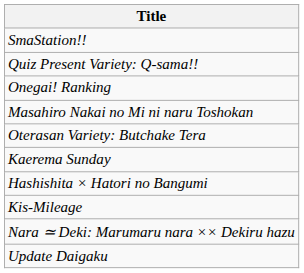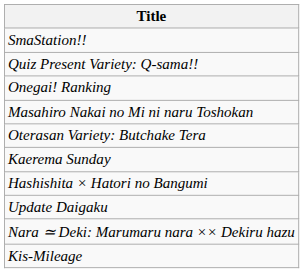(45, 207) Kis-Mileage -> (58, 207) Update Daigaku
(58, 255) Update Daigaku -> (45, 255) Kis-Mileage
